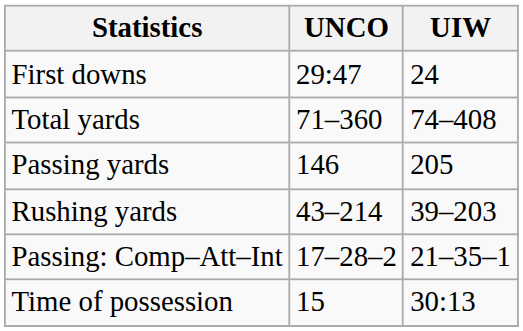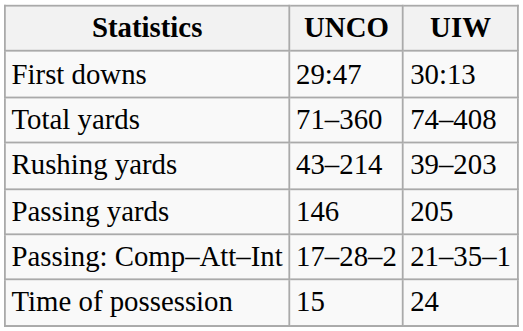(425, 73) 24 -> (443, 73) 30:13
rows swapped: (94, 210) <-> (90, 165)
(443, 302) 30:13 -> (425, 302) 24
